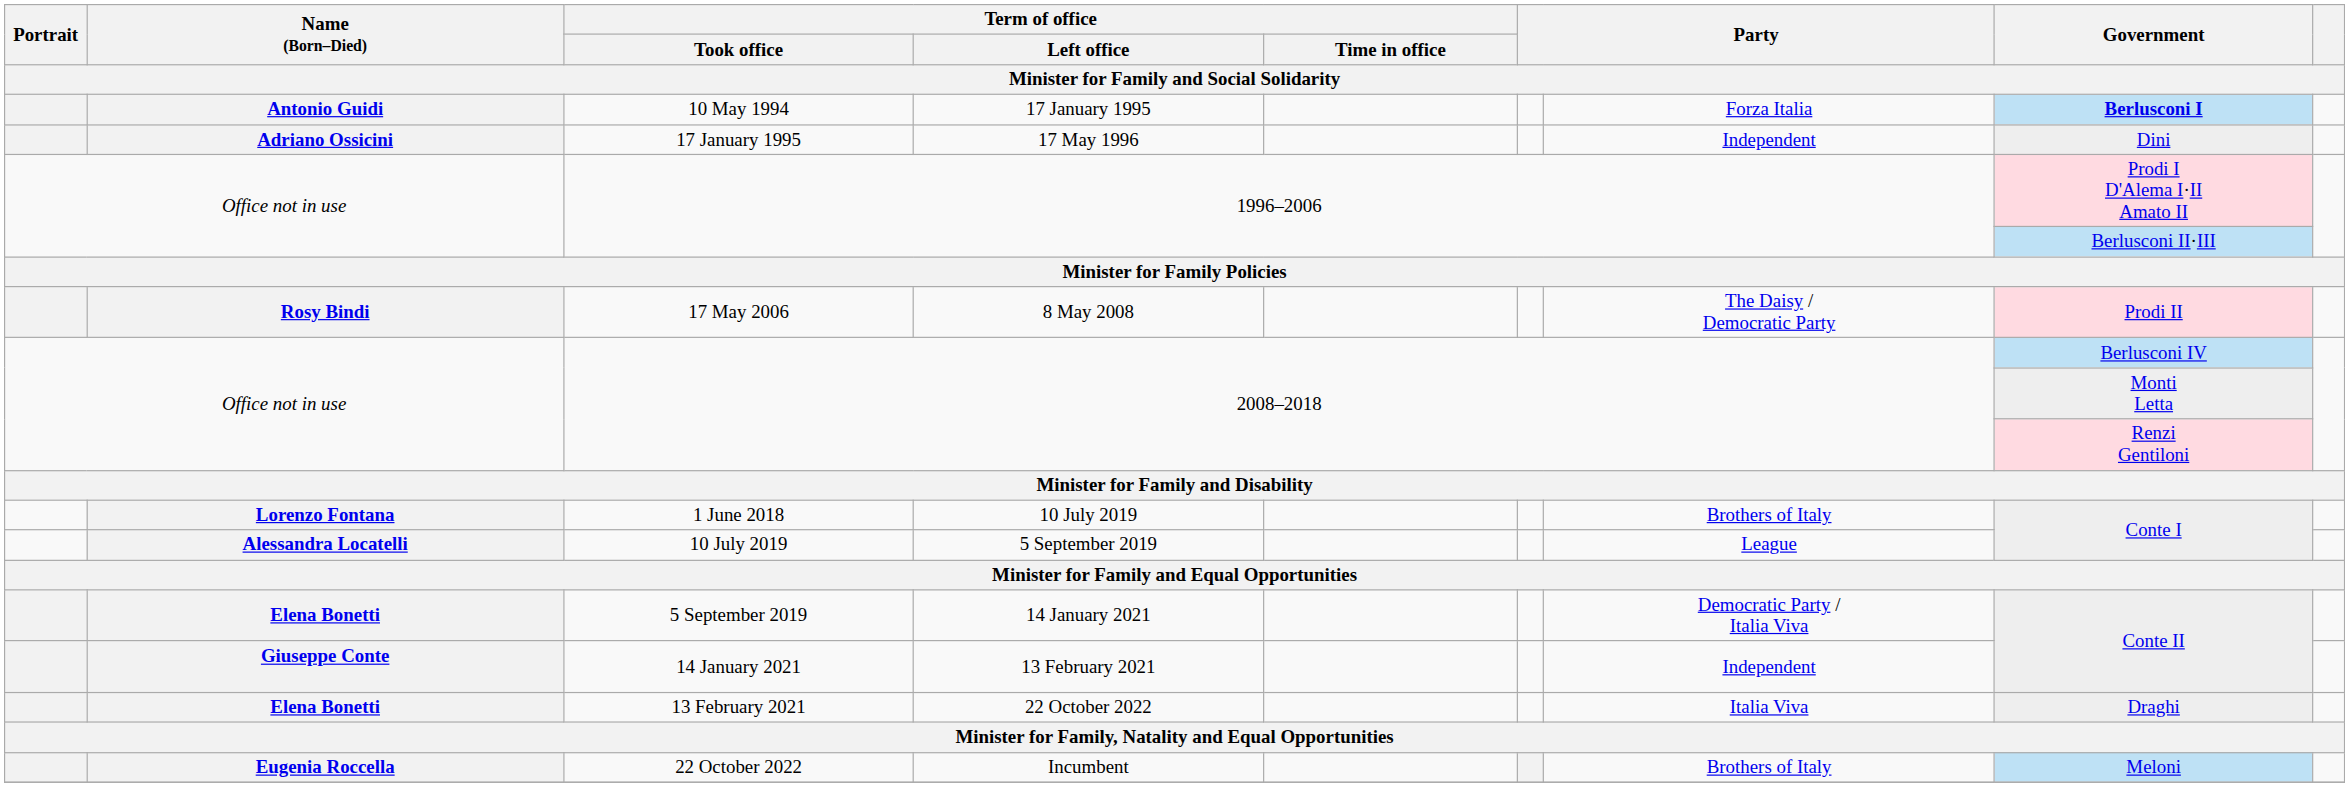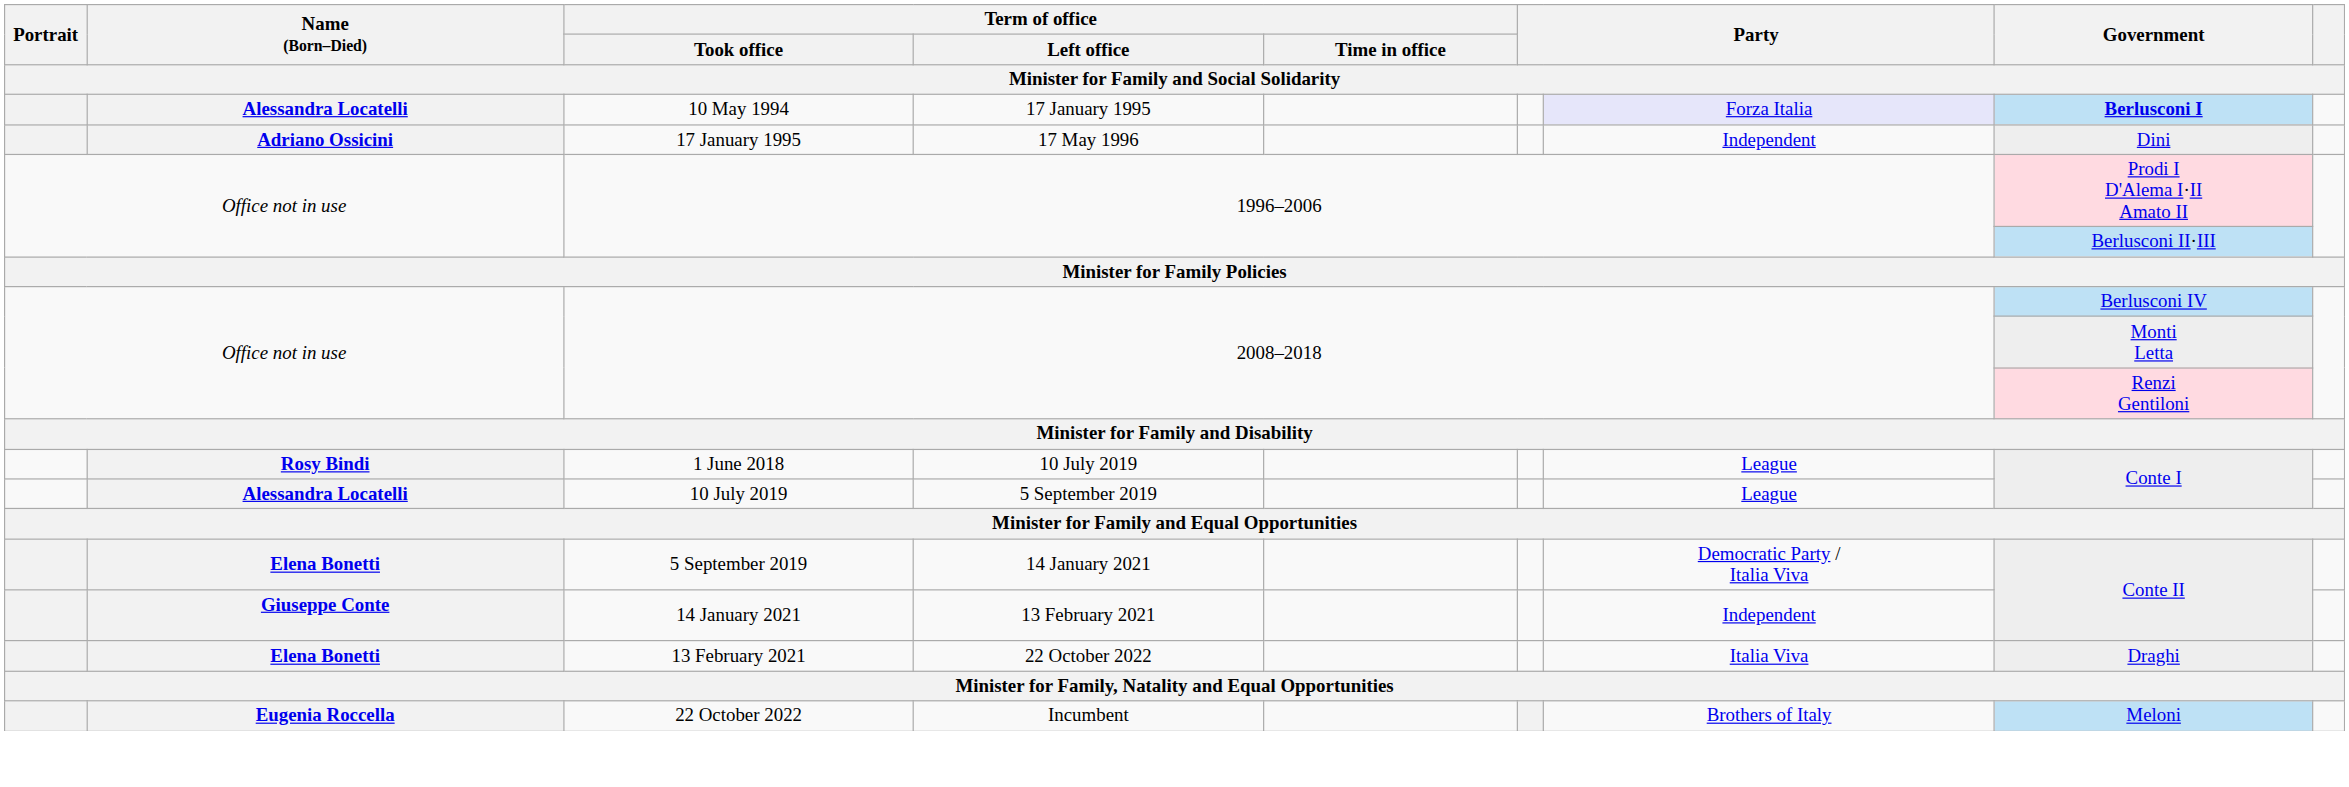(325, 109) Antonio Guidi -> (325, 109) Alessandra Locatelli
(1769, 109) no background -> (1769, 109) lavender background
- row: (739, 312)
(325, 514) Lorenzo Fontana -> (325, 463) Rosy Bindi
(1769, 514) Brothers of Italy -> (1769, 463) League
